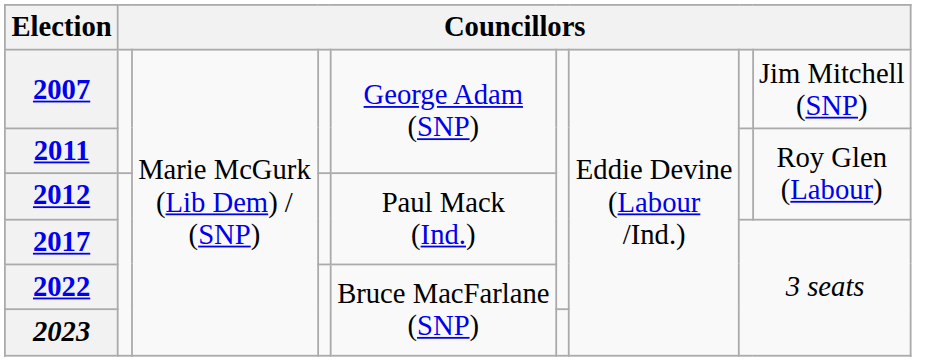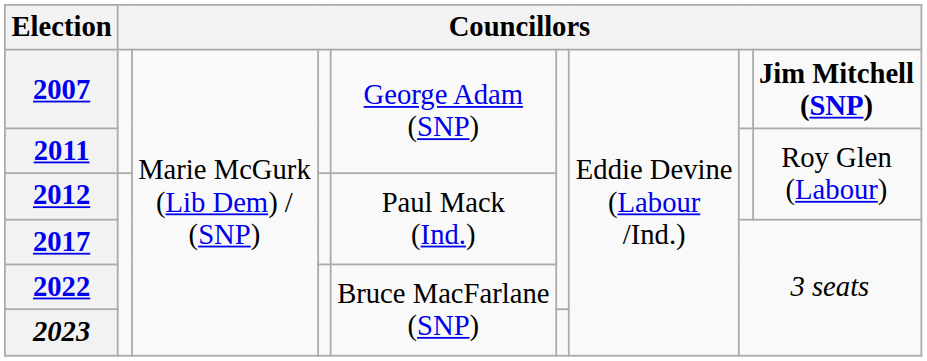(832, 88) normal -> (836, 88) bold
